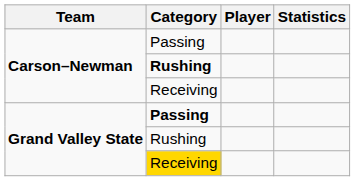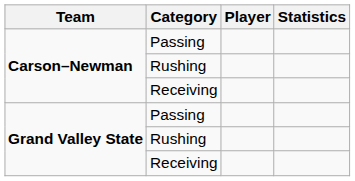(181, 65) bold -> (178, 65) normal
(179, 114) bold -> (177, 114) normal
(184, 163) gold background -> (184, 163) no background
